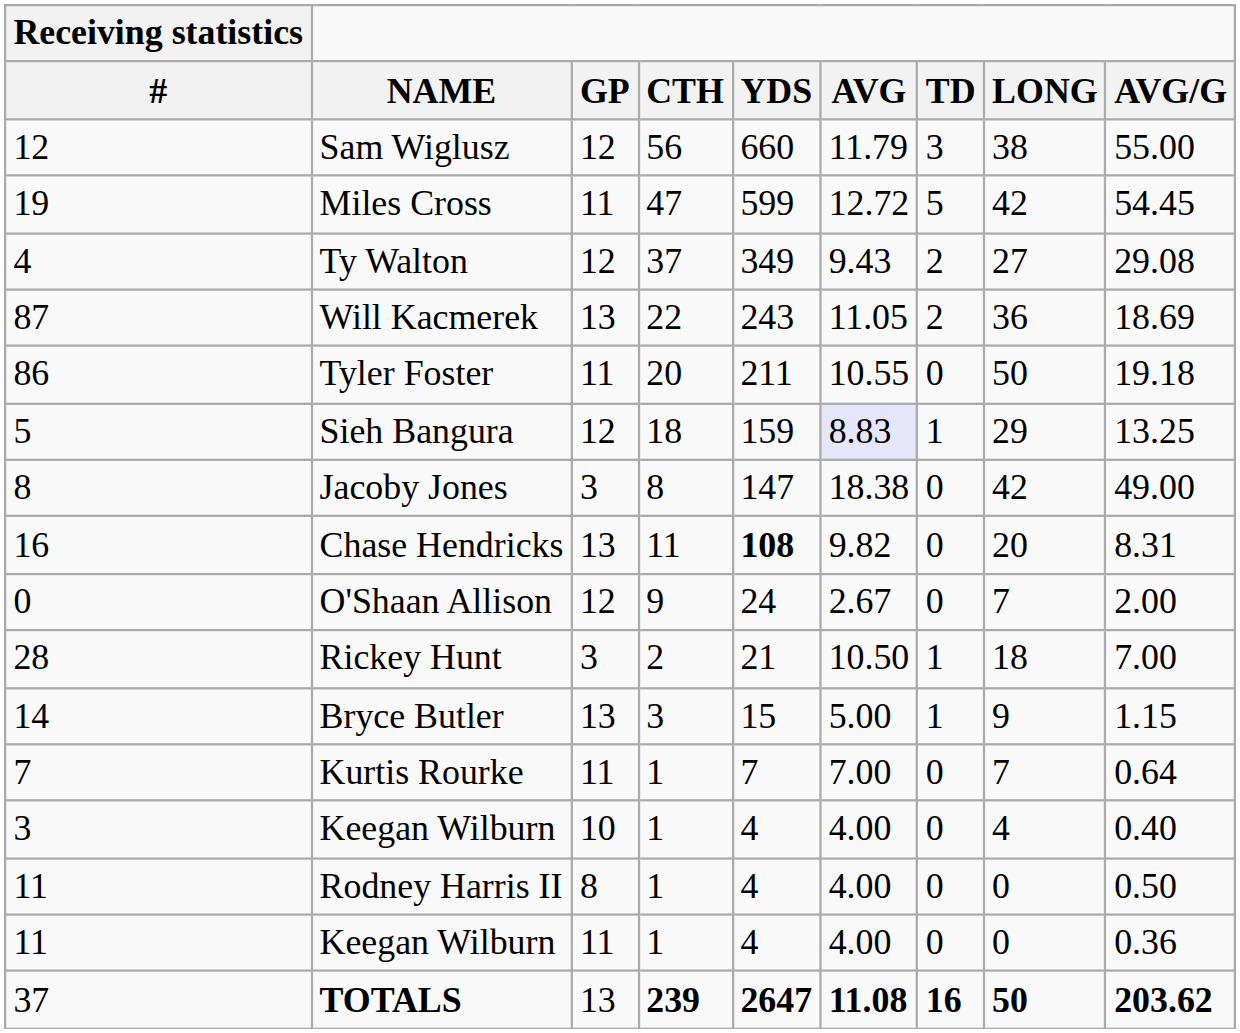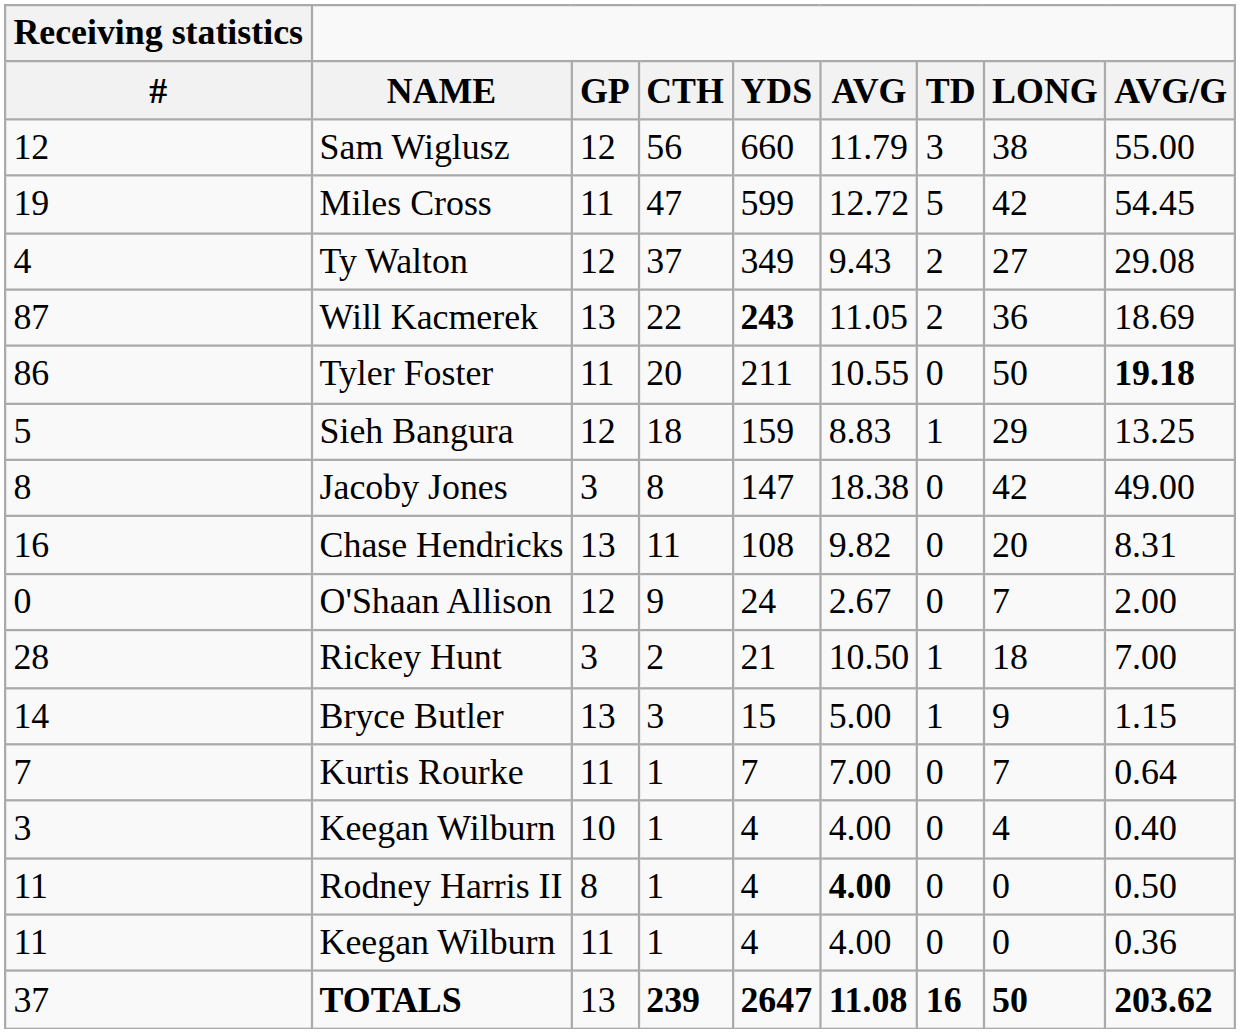(767, 317) normal -> (767, 317) bold
(1155, 373) normal -> (1155, 373) bold
(860, 430) lavender background -> (860, 430) no background
(767, 544) bold -> (767, 544) normal
(860, 885) normal -> (860, 885) bold
